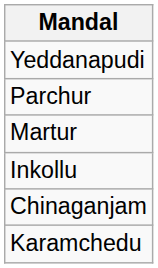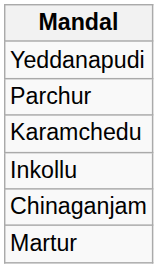(44, 133) Martur -> (76, 133) Karamchedu
(76, 243) Karamchedu -> (44, 243) Martur
